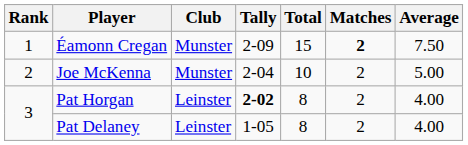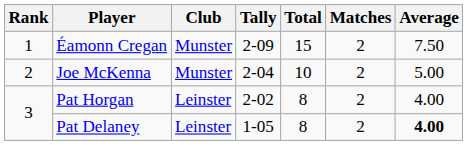(361, 45) bold -> (361, 45) normal
(258, 99) bold -> (258, 99) normal
(429, 126) normal -> (429, 126) bold
